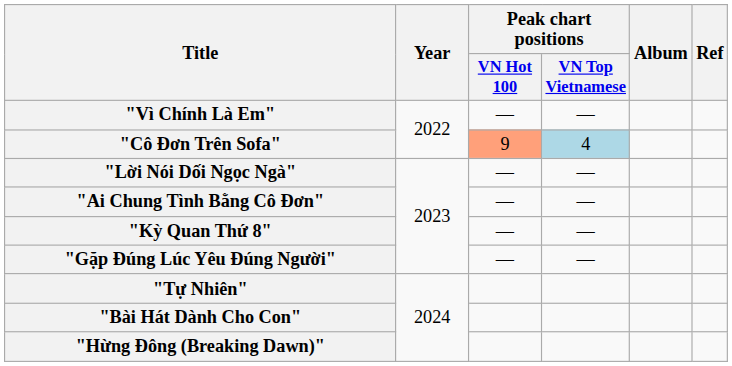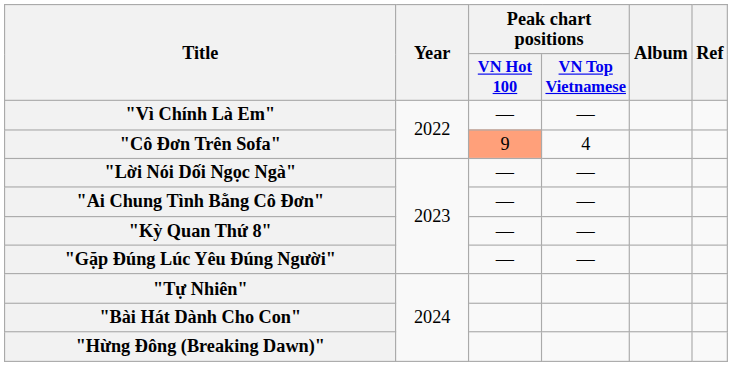(586, 143) lightblue background -> (586, 143) no background
